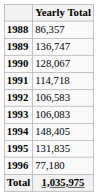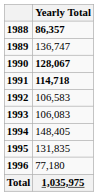(50, 30) normal -> (50, 30) bold
(53, 64) normal -> (53, 64) bold
(52, 81) normal -> (52, 81) bold
